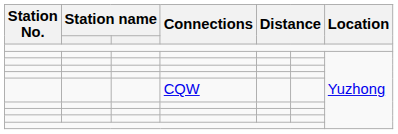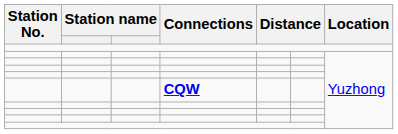(182, 90) normal -> (182, 90) bold
